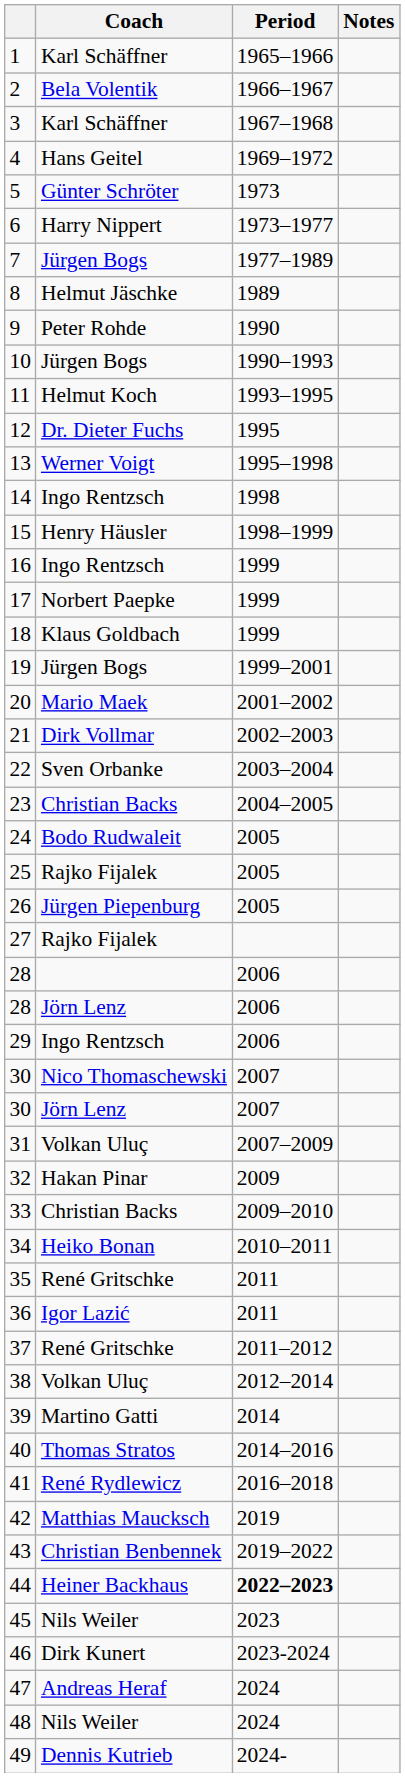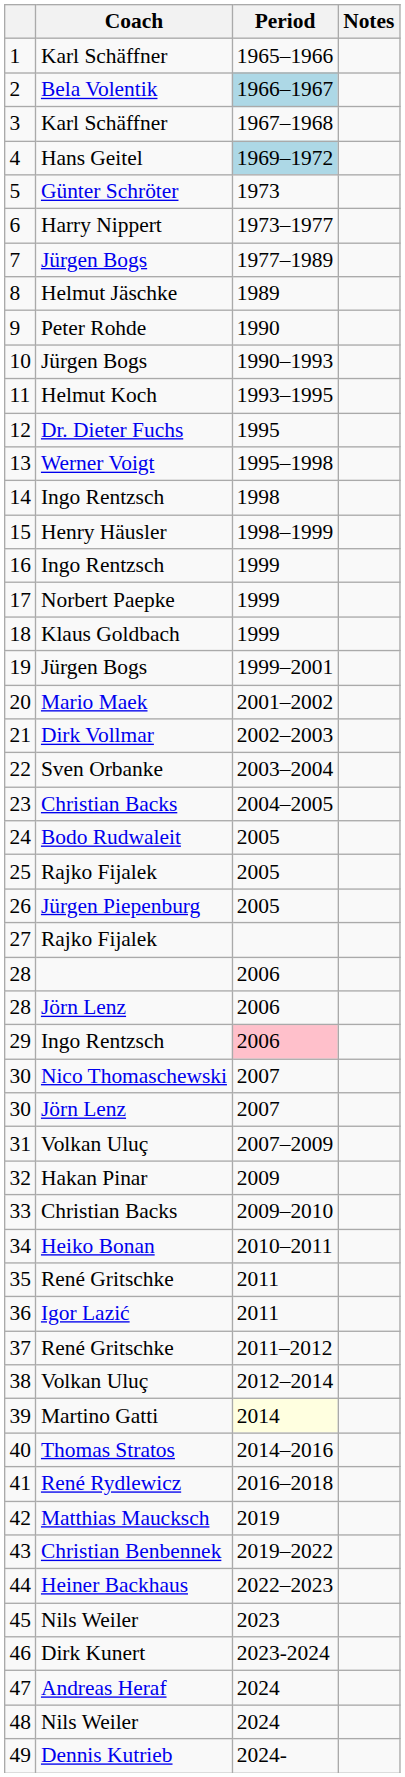(285, 89) no background -> (285, 89) lightblue background
(285, 157) no background -> (285, 157) lightblue background
(258, 1041) no background -> (258, 1041) pink background
(258, 1415) no background -> (258, 1415) lightyellow background
(285, 1585) bold -> (285, 1585) normal
